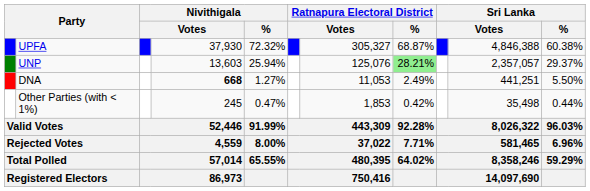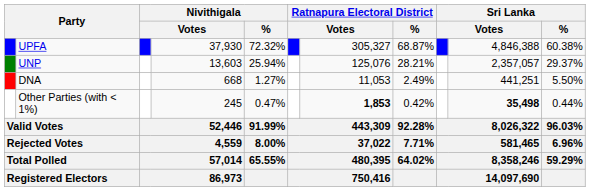(416, 64) lightgreen background -> (416, 64) no background
(233, 81) bold -> (233, 81) normal
(377, 104) normal -> (377, 104) bold
(523, 104) normal -> (523, 104) bold
